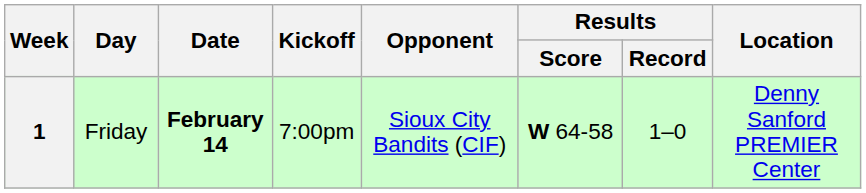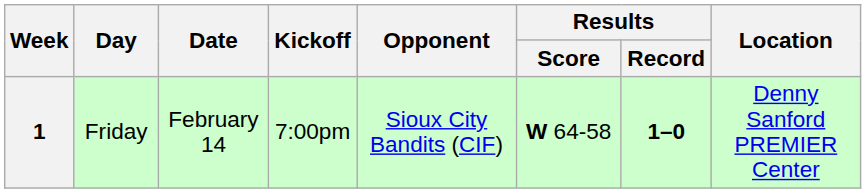(215, 132) bold -> (213, 132) normal
(668, 132) normal -> (666, 132) bold
